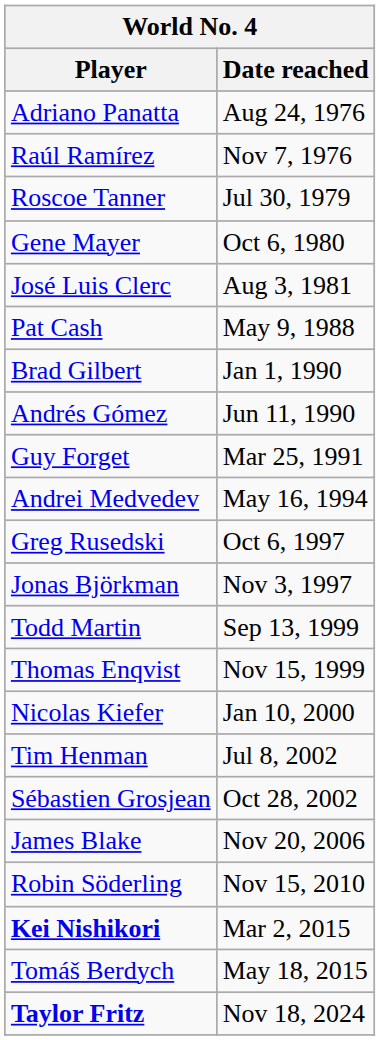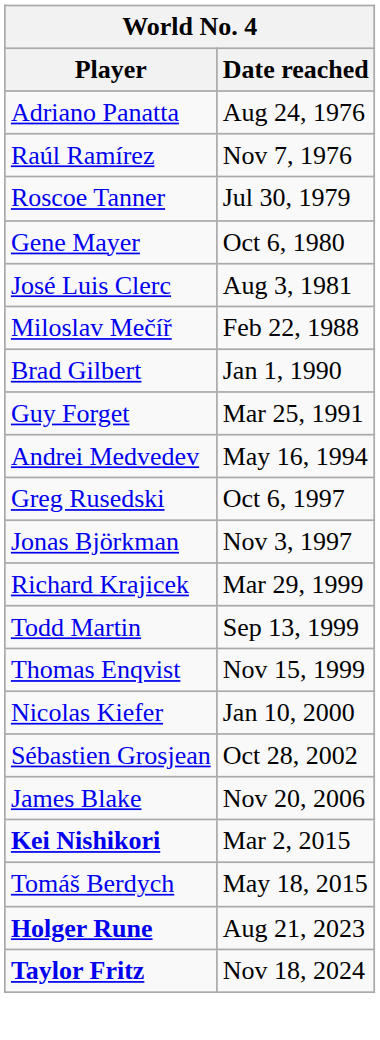+ row: (91, 326)
- row: (57, 326)
- row: (89, 412)
+ row: (100, 584)
- row: (79, 755)
- row: (96, 884)
+ row: (82, 926)
